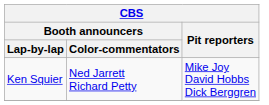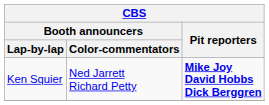(220, 79) normal -> (223, 79) bold
